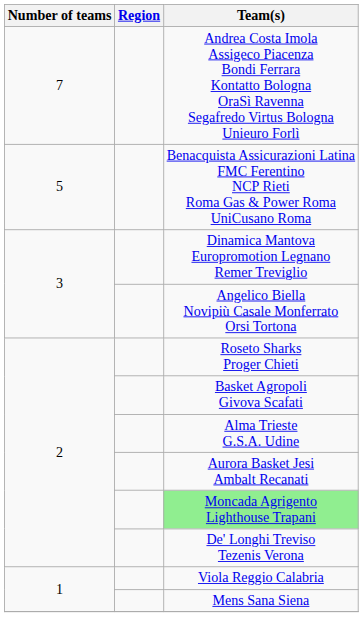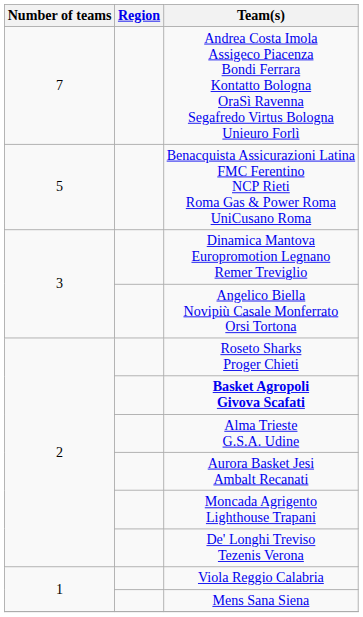(261, 395) normal -> (261, 395) bold
(261, 509) lightgreen background -> (261, 509) no background
